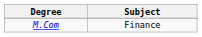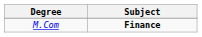(142, 25) normal -> (142, 25) bold
